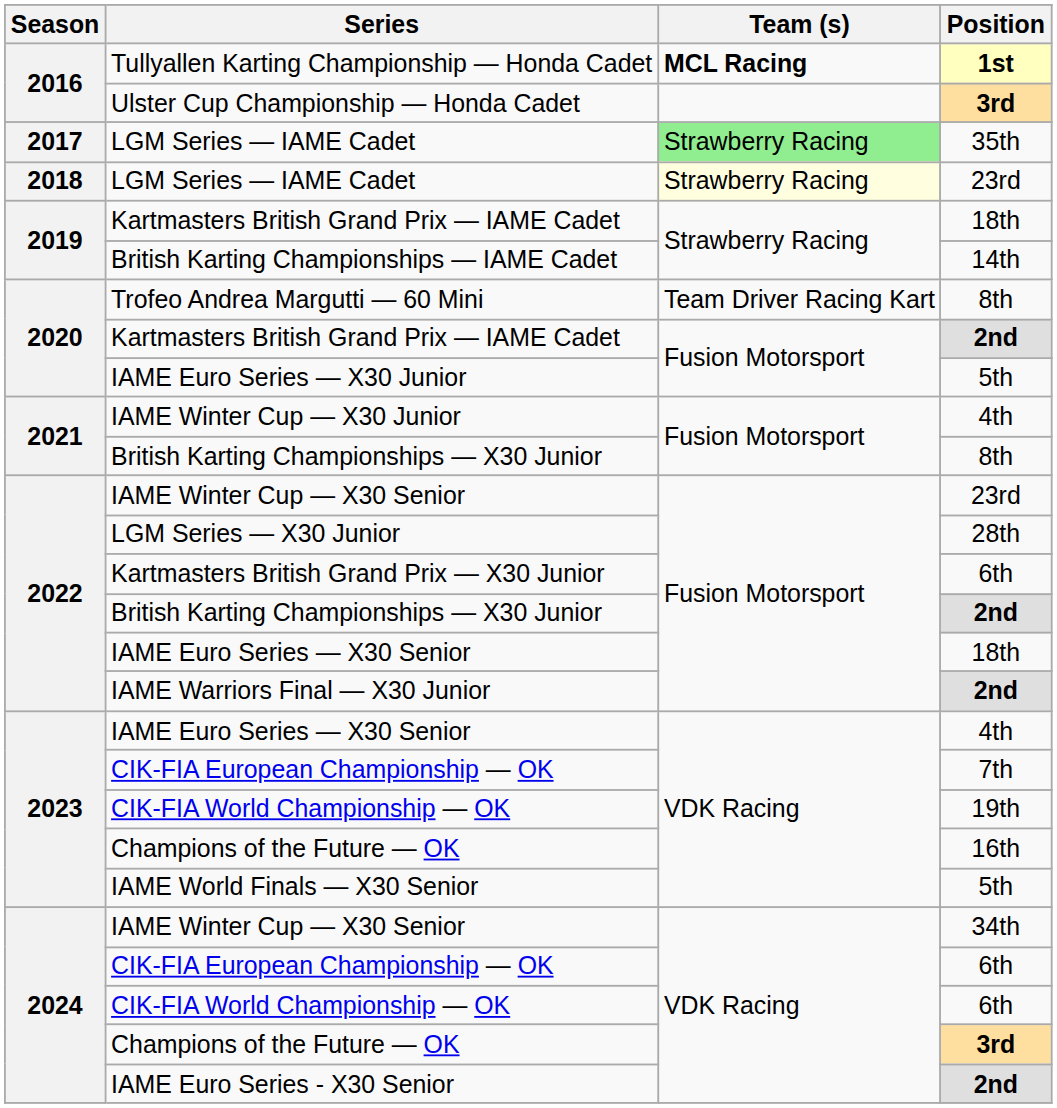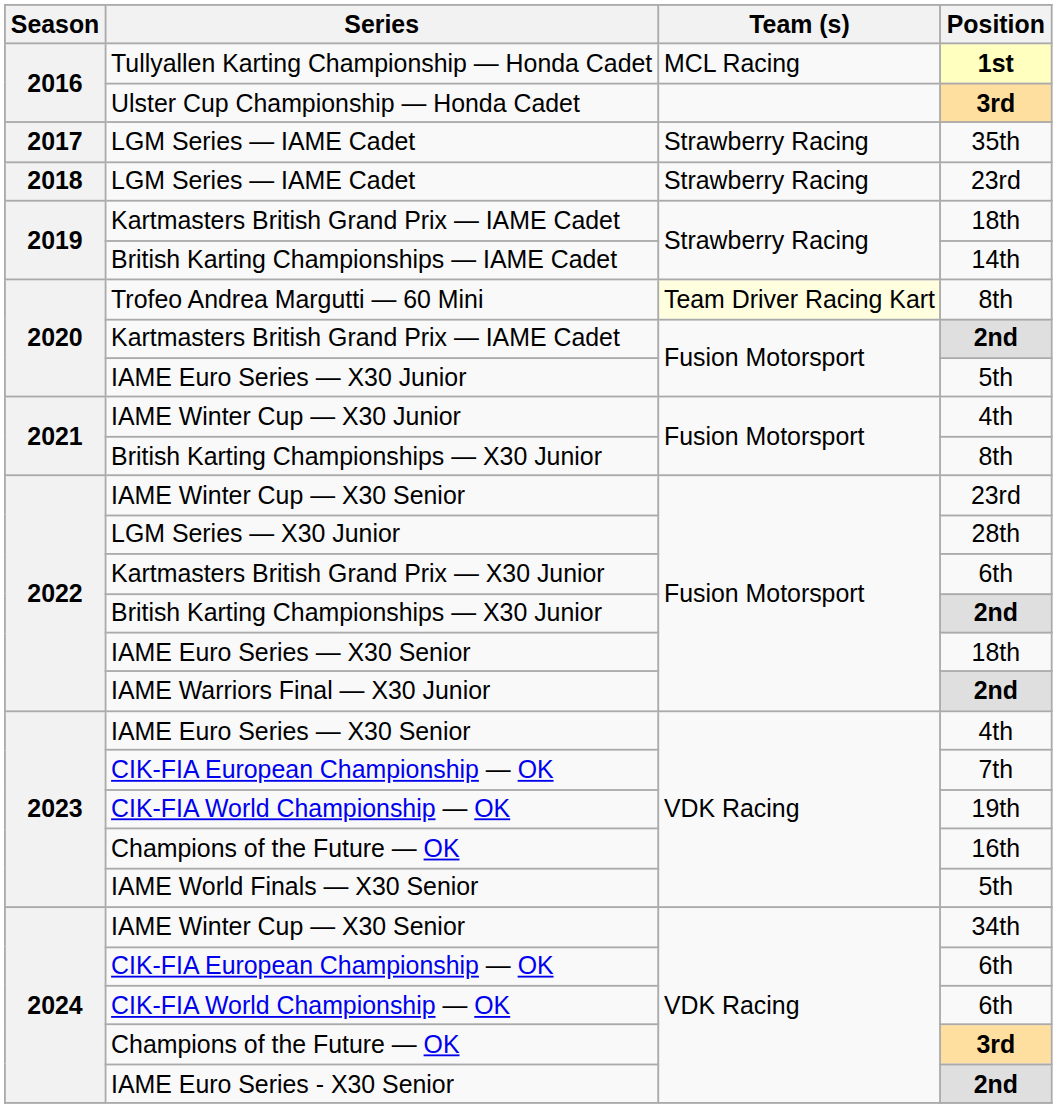(736, 63) bold -> (732, 63) normal
(766, 142) lightgreen background -> (766, 142) no background
(766, 181) lightyellow background -> (766, 181) no background
(799, 299) no background -> (799, 299) lightyellow background
